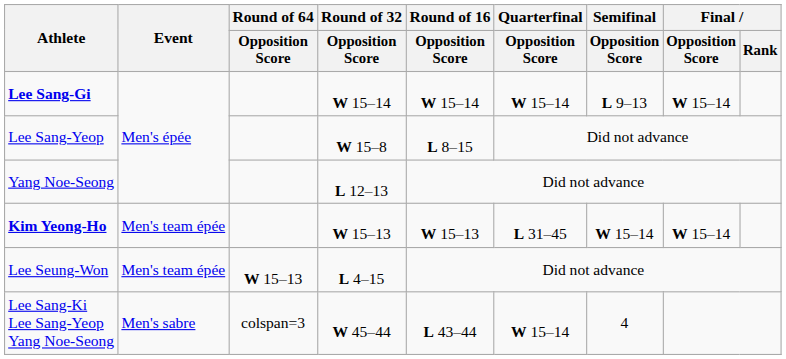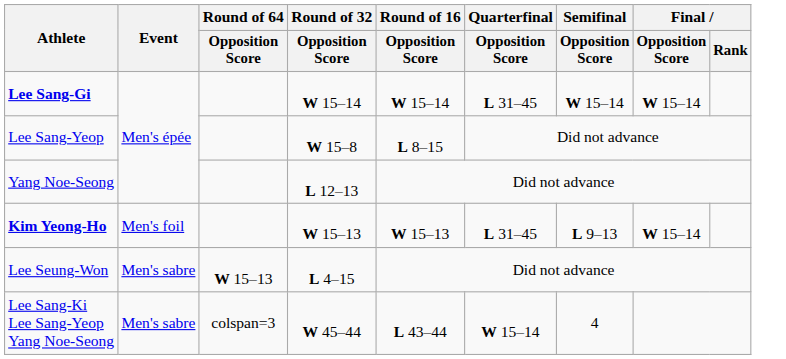(540, 103) W 15–14 -> (510, 103) L 31–45
(624, 103) L 9–13 -> (595, 103) W 15–14
(173, 226) Men's team épée -> (153, 226) Men's foil
(624, 235) W 15–14 -> (595, 235) L 9–13
(173, 270) Men's team épée -> (158, 270) Men's sabre
